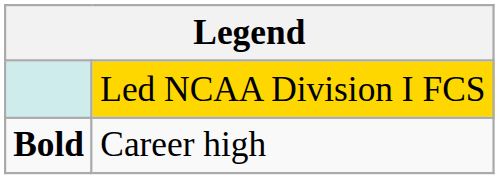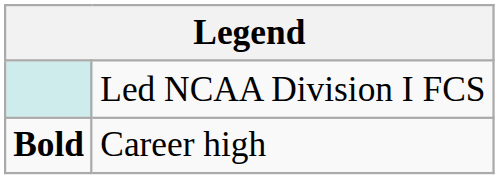(293, 88) gold background -> (293, 88) no background
